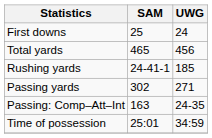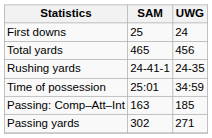(185, 68) 185 -> (190, 68) 24-35
rows swapped: (43, 87) <-> (56, 123)
(190, 105) 24-35 -> (185, 105) 185
